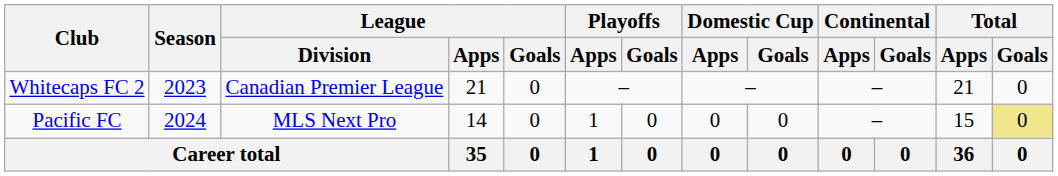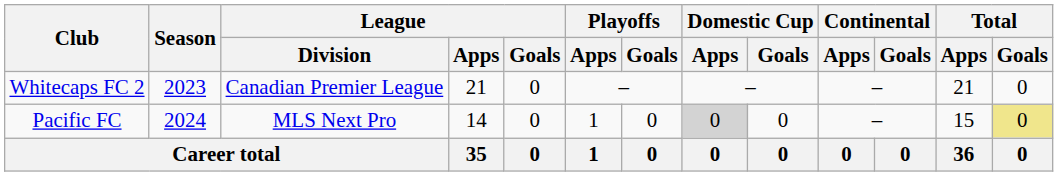(715, 120) no background -> (715, 120) lightgrey background
